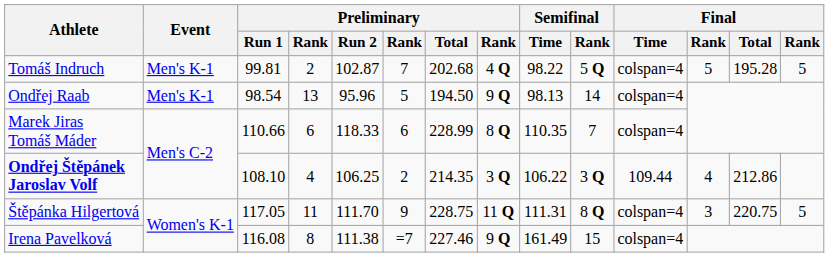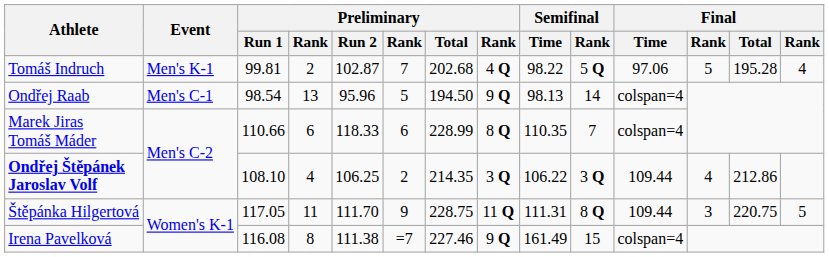(650, 69) colspan=4 -> (650, 69) 97.06
(802, 69) 5 -> (802, 69) 4
(180, 95) Men's K-1 -> (180, 95) Men's C-1
(650, 212) colspan=4 -> (650, 212) 109.44
